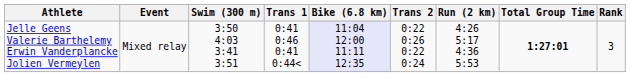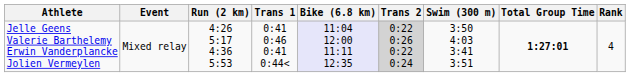columns swapped: (226, 12) <-> (467, 12)
(413, 46) no background -> (401, 46) lightgrey background
(611, 46) 3 -> (611, 46) 4
